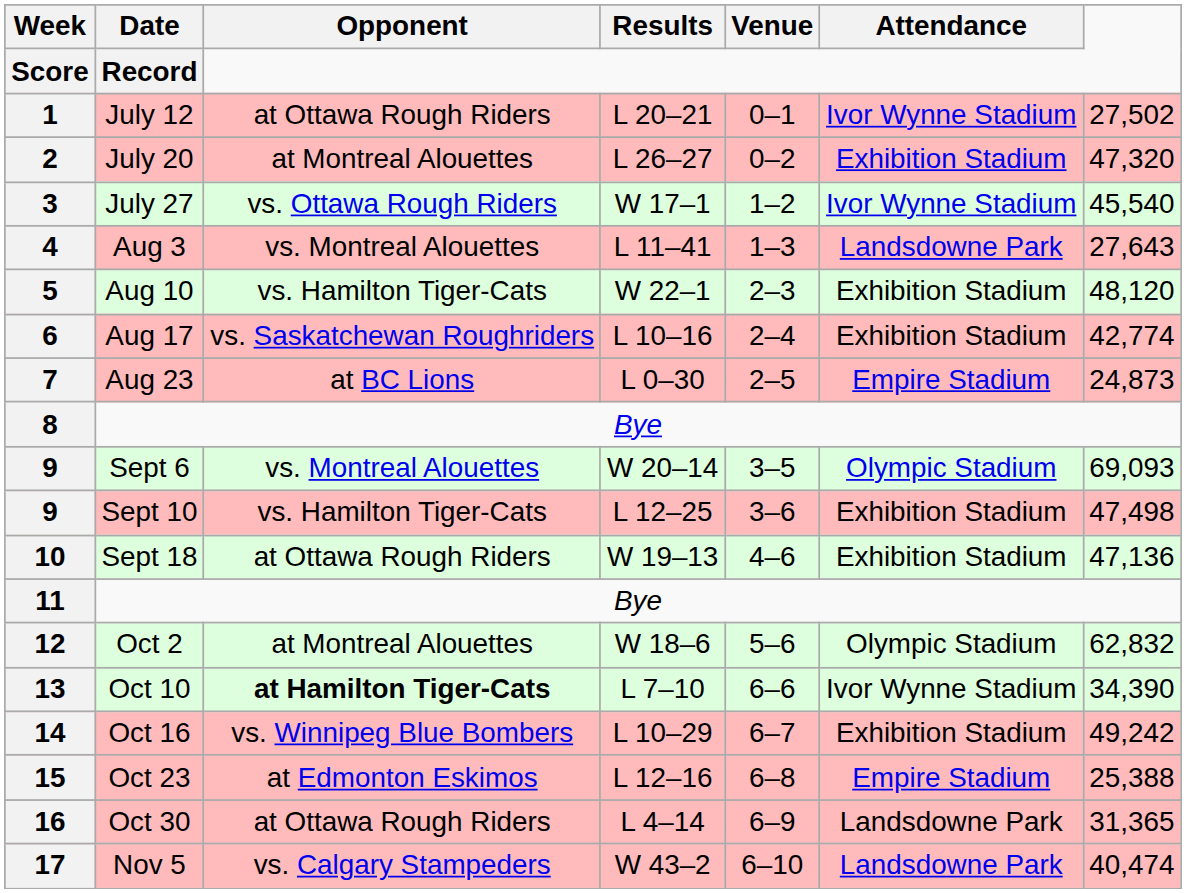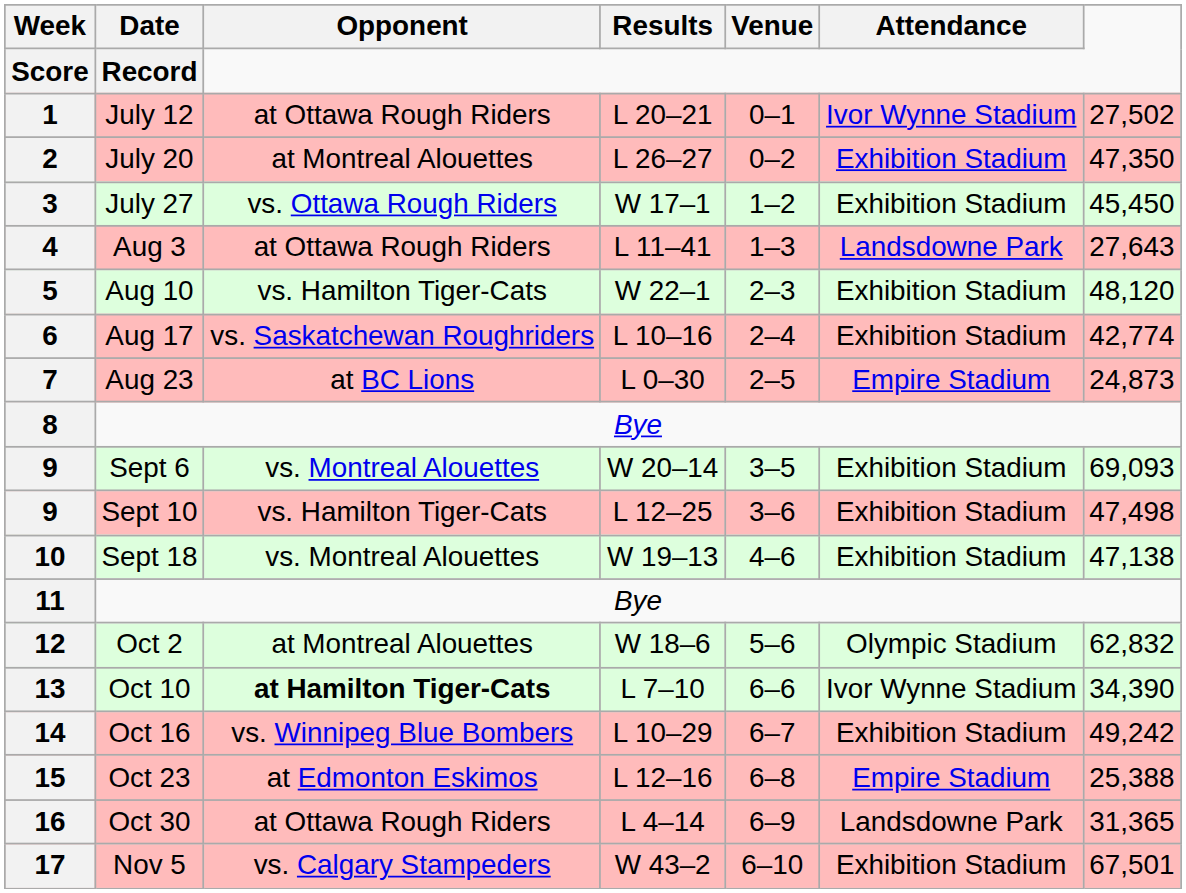(1132, 159) 47,320 -> (1132, 159) 47,350
(951, 203) Ivor Wynne Stadium -> (951, 203) Exhibition Stadium
(1132, 203) 45,540 -> (1132, 203) 45,450
(402, 247) vs. Montreal Alouettes -> (402, 247) at Ottawa Rough Riders
(951, 468) Olympic Stadium -> (951, 468) Exhibition Stadium
(402, 556) at Ottawa Rough Riders -> (402, 556) vs. Montreal Alouettes
(1132, 556) 47,136 -> (1132, 556) 47,138
(951, 865) Landsdowne Park -> (951, 865) Exhibition Stadium
(1132, 865) 40,474 -> (1132, 865) 67,501
